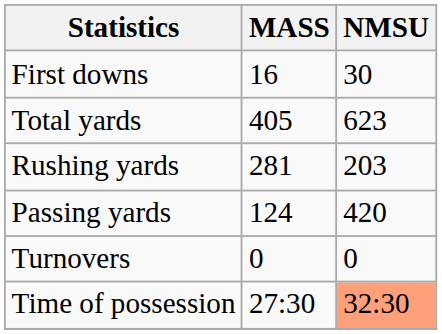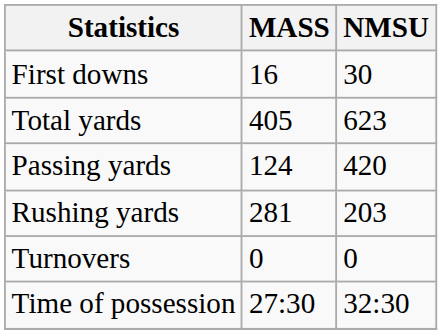rows swapped: (95, 166) <-> (91, 212)
(376, 304) lightsalmon background -> (376, 304) no background
